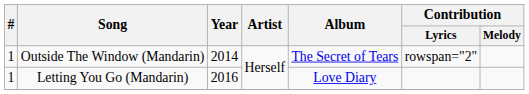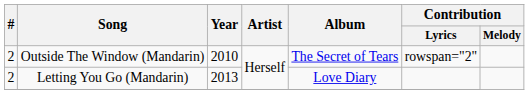(11, 56) 1 -> (11, 56) 2
(224, 56) 2014 -> (224, 56) 2010
(11, 78) 1 -> (11, 78) 2
(224, 78) 2016 -> (224, 78) 2013
